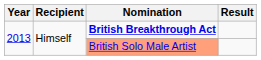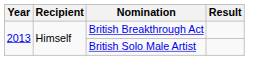(152, 30) bold -> (146, 30) normal
(142, 47) lightsalmon background -> (142, 47) no background
